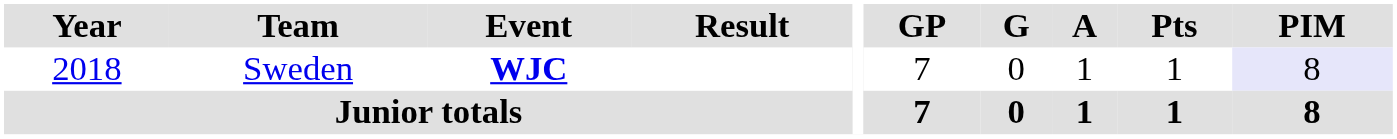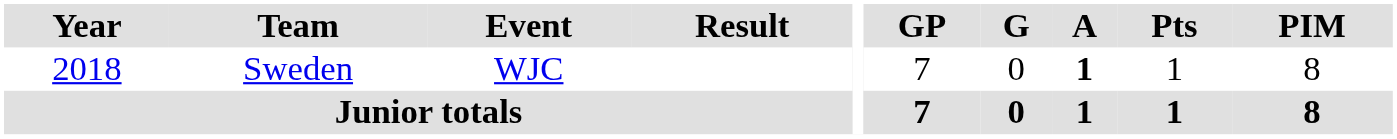(529, 68) bold -> (529, 68) normal
(1084, 68) normal -> (1084, 68) bold
(1312, 68) lavender background -> (1312, 68) no background
